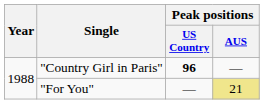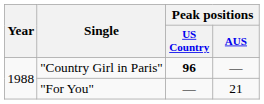(236, 88) khaki background -> (236, 88) no background
